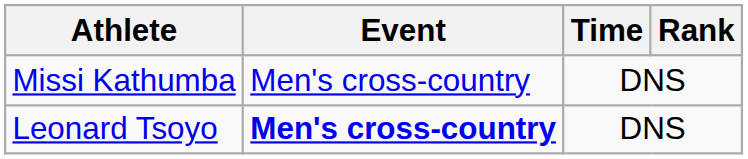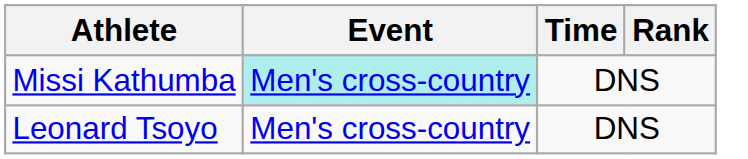(390, 80) no background -> (390, 80) paleturquoise background
(403, 129) bold -> (390, 129) normal
